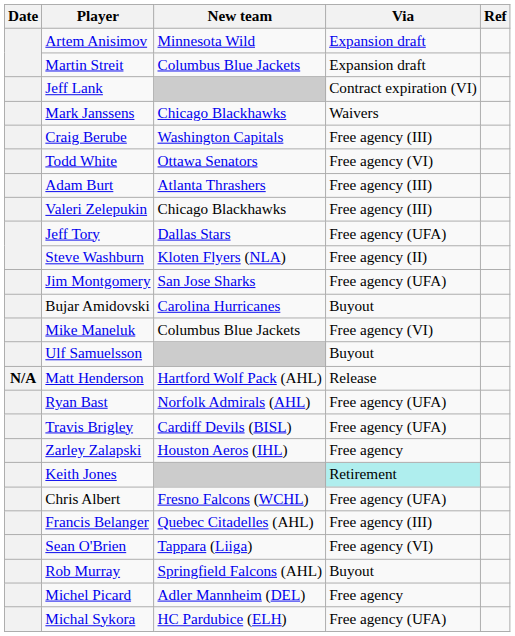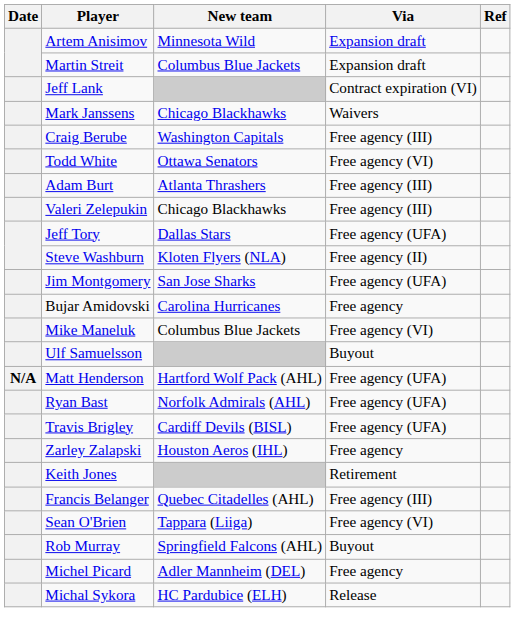(352, 305) Buyout -> (366, 305) Free agency
(353, 378) Release -> (388, 378) Free agency (UFA)
(363, 474) paleturquoise background -> (363, 474) no background
- row: (83, 498)
(388, 619) Free agency (UFA) -> (353, 595) Release
